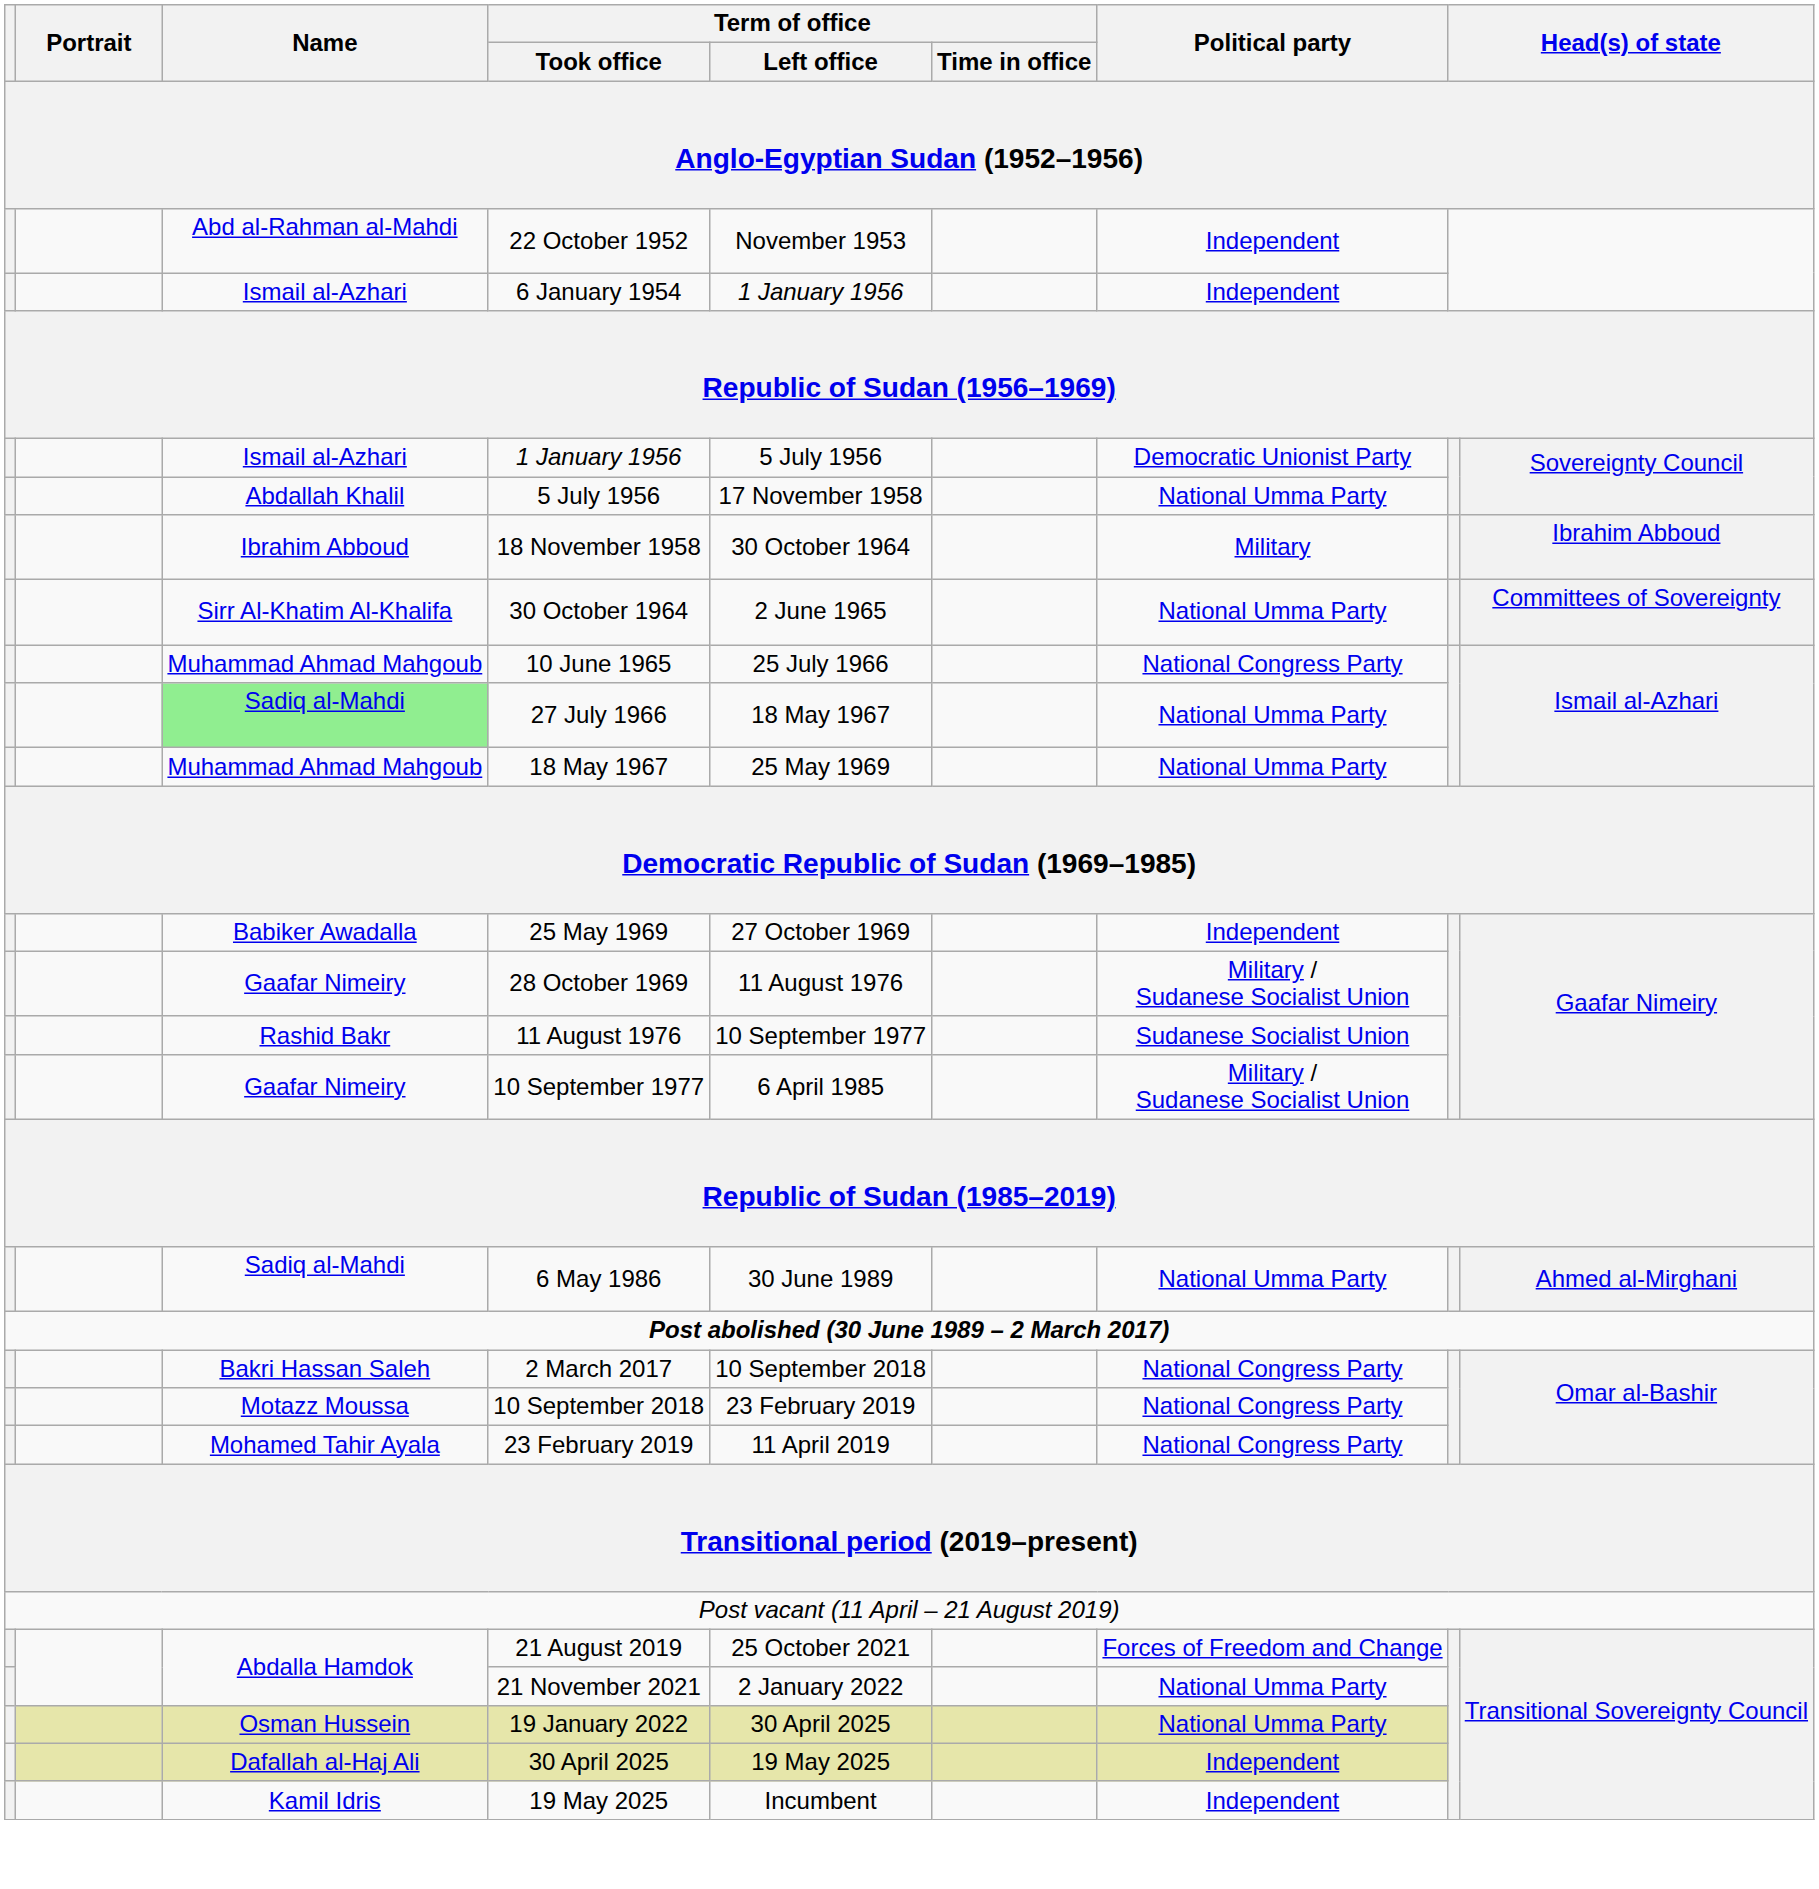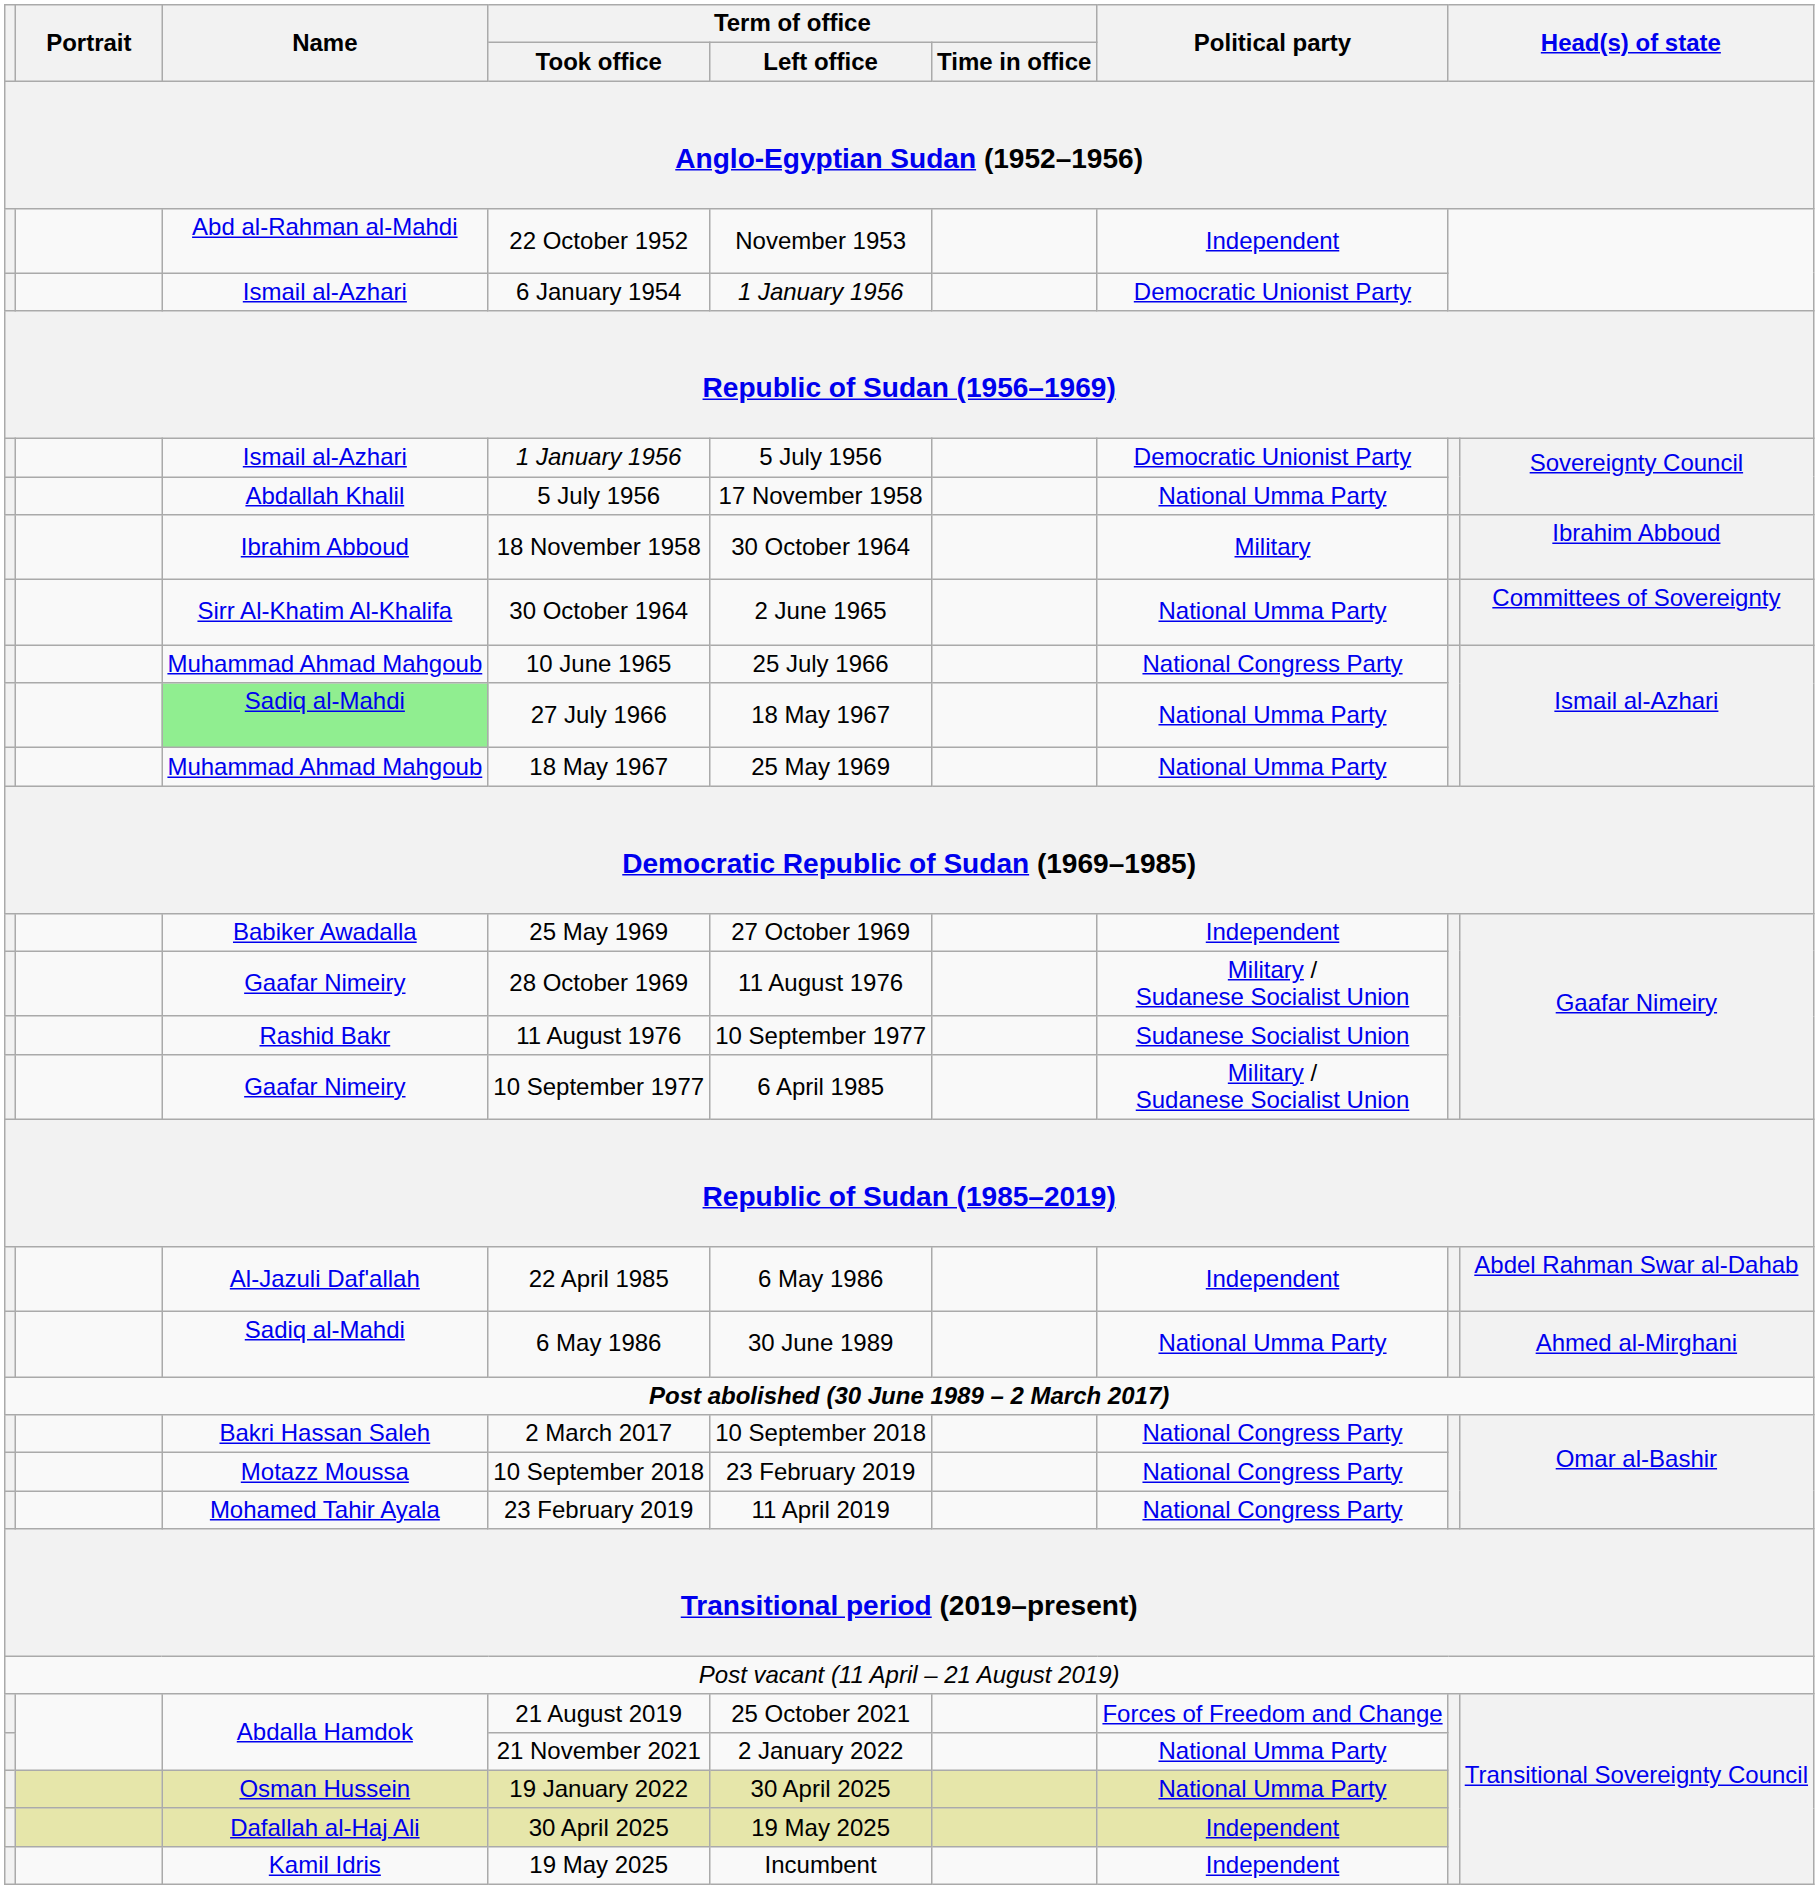(1273, 291) Independent -> (1273, 291) Democratic Unionist Party
+ row: (599, 1278)
